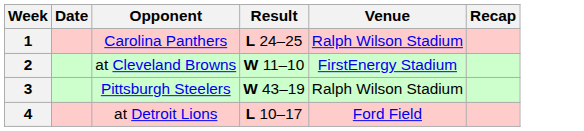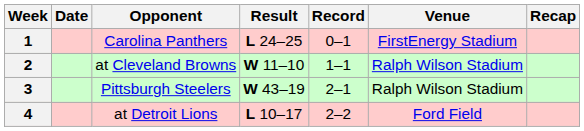+ column: (338, 16)
(387, 41) Ralph Wilson Stadium -> (447, 41) FirstEnergy Stadium
(387, 65) FirstEnergy Stadium -> (447, 65) Ralph Wilson Stadium
